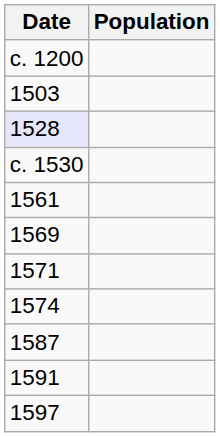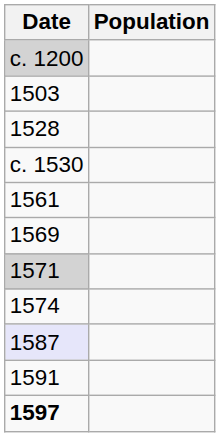(47, 57) no background -> (47, 57) lightgrey background
(35, 128) lavender background -> (35, 128) no background
(35, 270) no background -> (35, 270) lightgrey background
(35, 341) no background -> (35, 341) lavender background
(35, 413) normal -> (35, 413) bold
